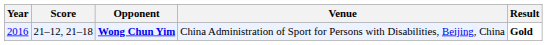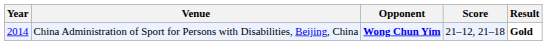columns swapped: (343, 13) <-> (63, 13)
(18, 31) 2016 -> (18, 31) 2014
